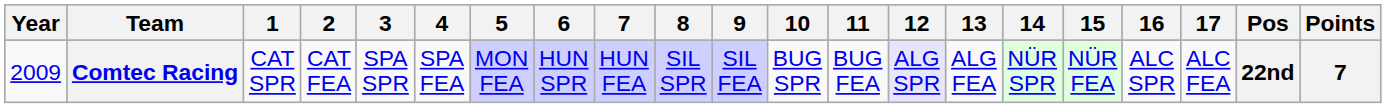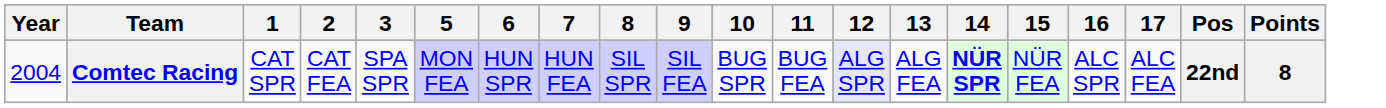- column: (442, 22)
(36, 71) 2009 -> (36, 71) 2004
(1032, 71) normal -> (977, 71) bold
(1340, 71) 7 -> (1285, 71) 8
